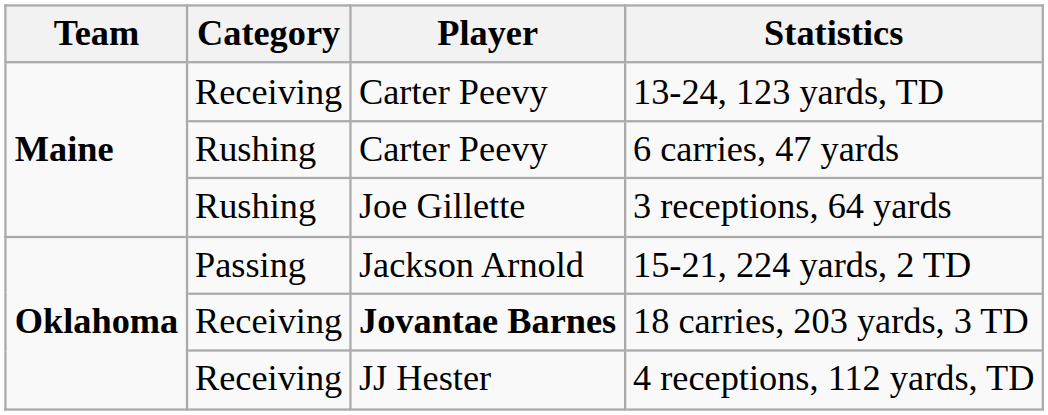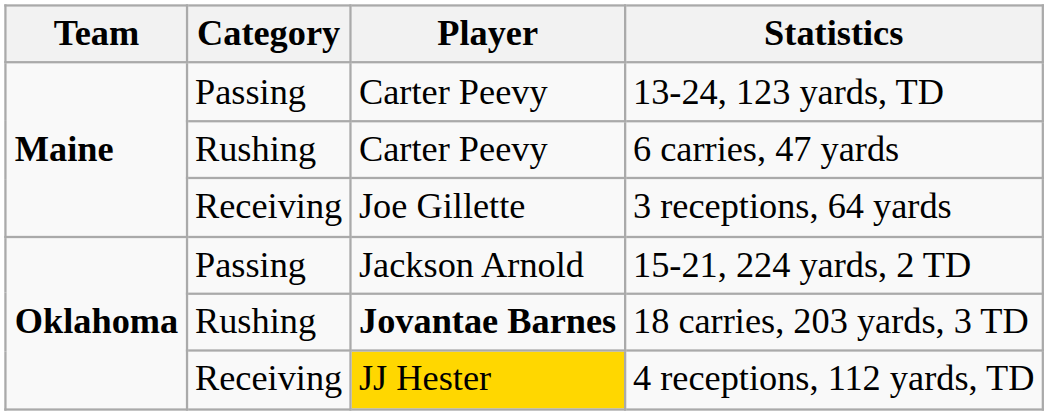(269, 91) Receiving -> (250, 91) Passing
(256, 206) Rushing -> (269, 206) Receiving
(269, 321) Receiving -> (256, 321) Rushing
(425, 379) no background -> (425, 379) gold background
